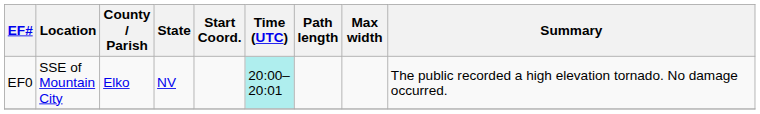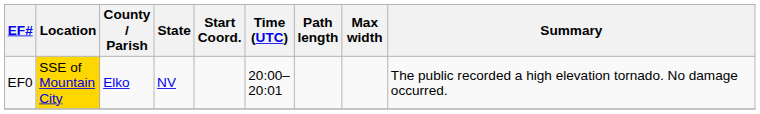(67, 82) no background -> (67, 82) gold background
(269, 82) paleturquoise background -> (269, 82) no background
